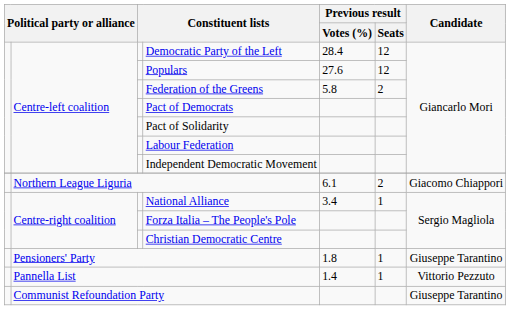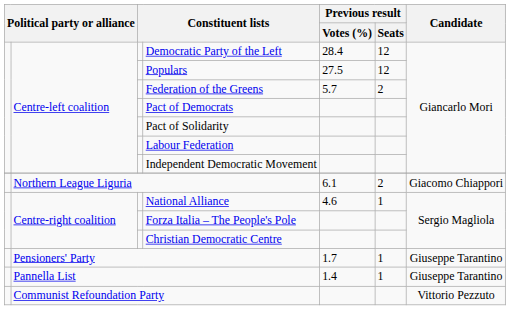(332, 70) 27.6 -> (332, 70) 27.5
(330, 88) 5.8 -> (330, 88) 5.7
(330, 201) 3.4 -> (330, 201) 4.6
(330, 257) 1.8 -> (330, 257) 1.7
(456, 276) Vittorio Pezzuto -> (456, 276) Giuseppe Tarantino
(456, 295) Giuseppe Tarantino -> (456, 295) Vittorio Pezzuto
